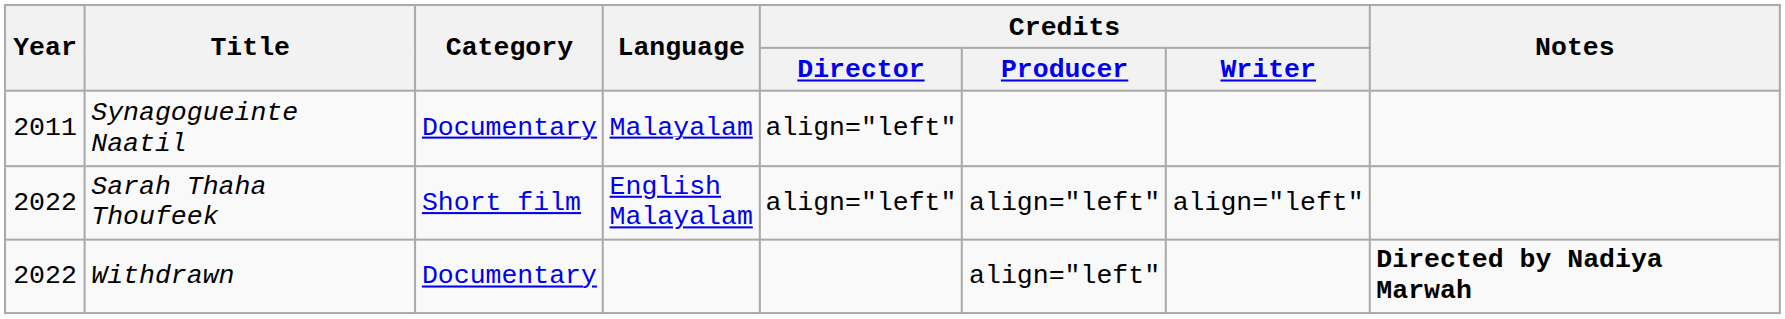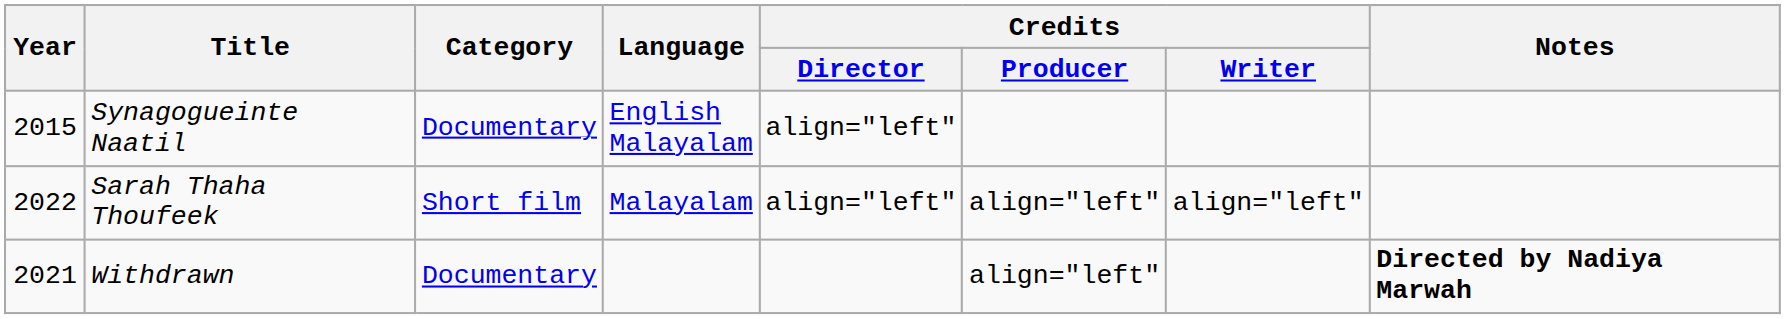(45, 128) 2011 -> (45, 128) 2015
(681, 128) Malayalam -> (681, 128) English Malayalam
(681, 202) English Malayalam -> (681, 202) Malayalam
(45, 276) 2022 -> (45, 276) 2021
